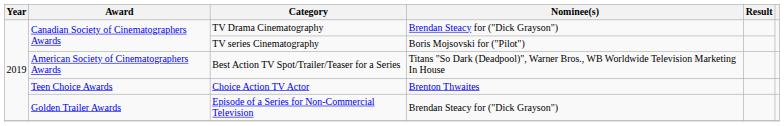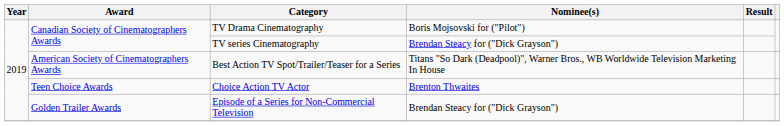(483, 28) Brendan Steacy for ("Dick Grayson") -> (467, 28) Boris Mojsovski for ("Pilot")
(467, 43) Boris Mojsovski for ("Pilot") -> (483, 43) Brendan Steacy for ("Dick Grayson")
